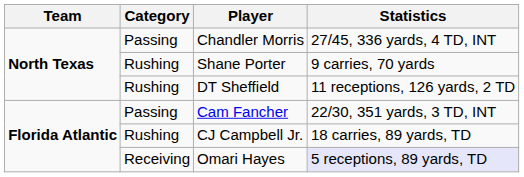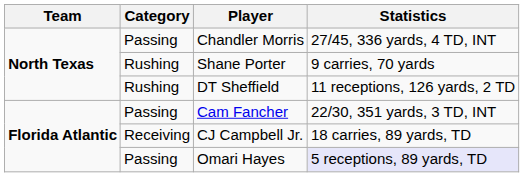(152, 135) Rushing -> (157, 135) Receiving
(157, 159) Receiving -> (151, 159) Passing
